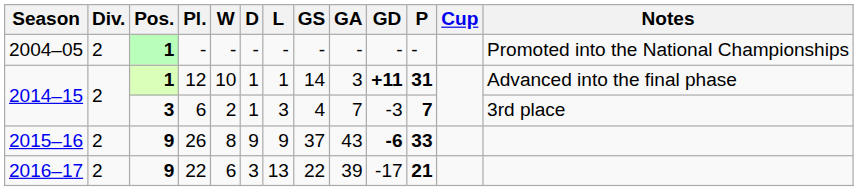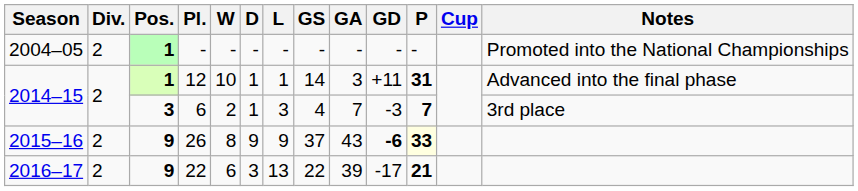(387, 79) bold -> (387, 79) normal
(422, 140) no background -> (422, 140) lightyellow background
